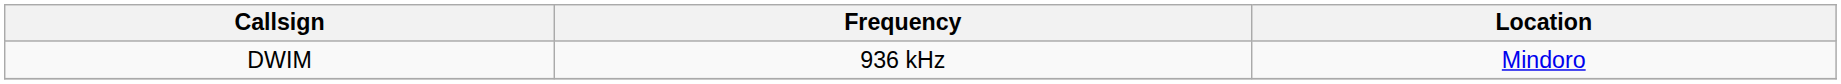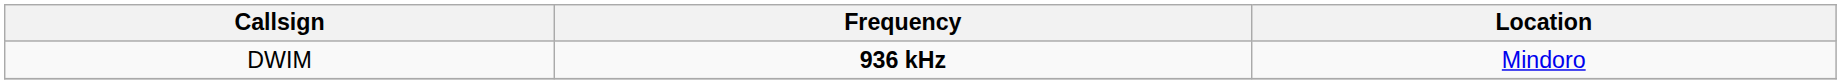(903, 59) normal -> (903, 59) bold
